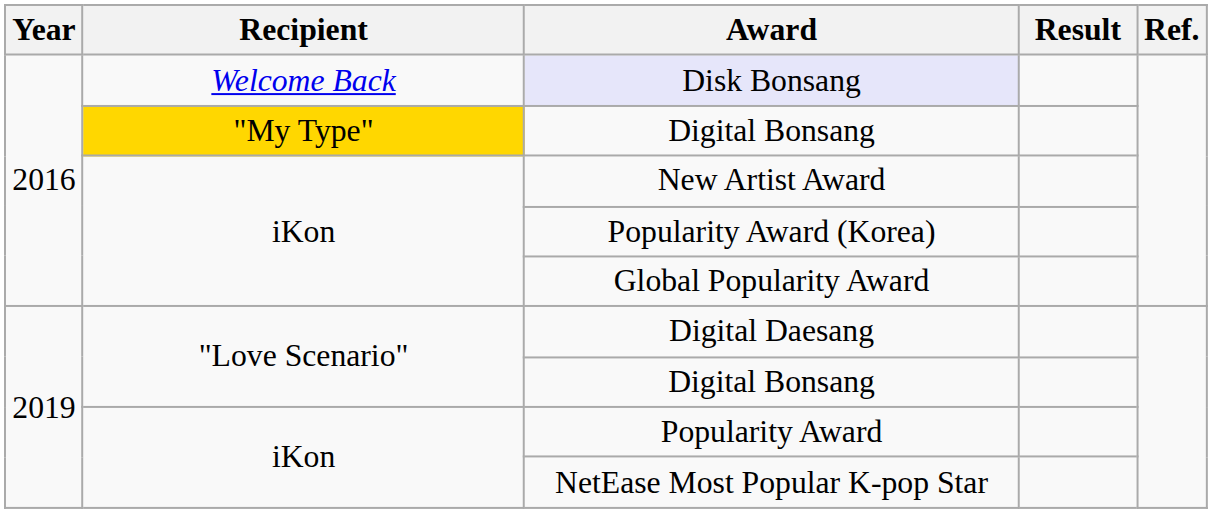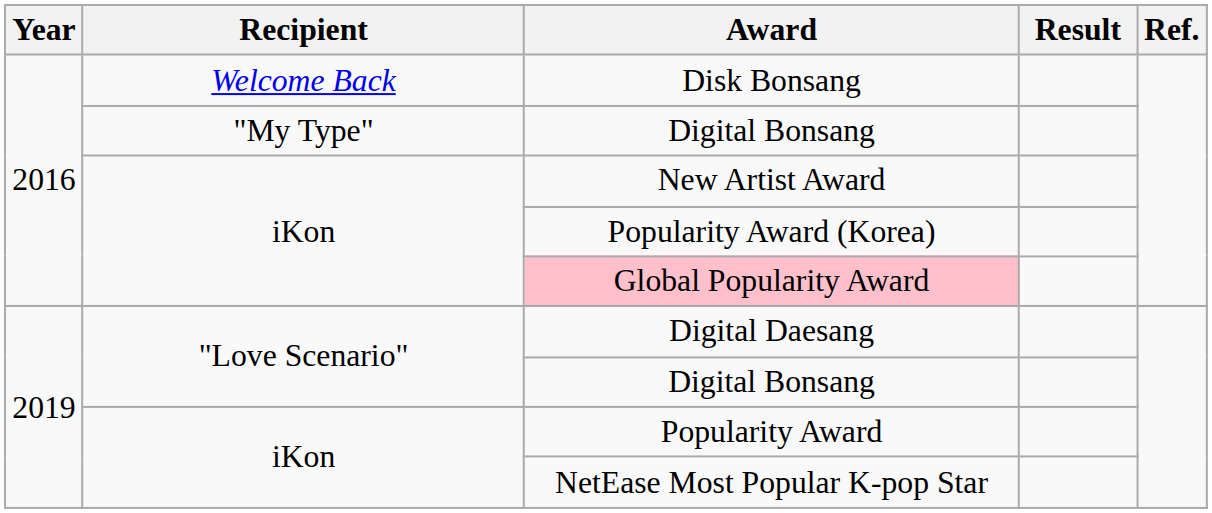(772, 79) lavender background -> (772, 79) no background
(304, 130) gold background -> (304, 130) no background
(772, 280) no background -> (772, 280) pink background
